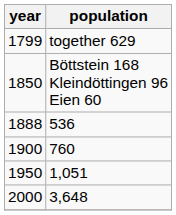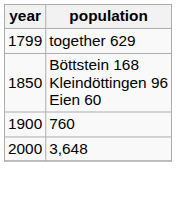- row: (25, 124)
- row: (25, 173)
